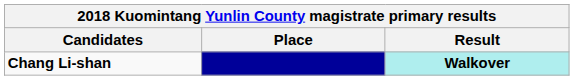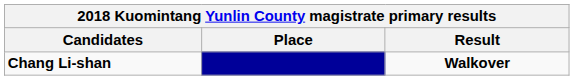(477, 63) paleturquoise background -> (477, 63) no background
